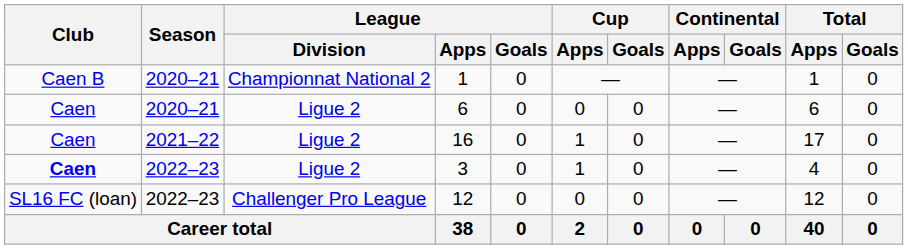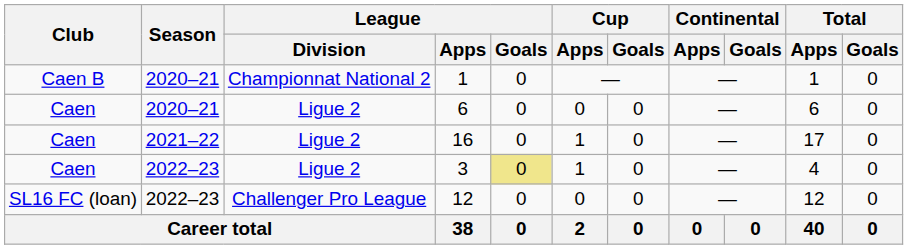(73, 169) bold -> (73, 169) normal
(521, 169) no background -> (521, 169) khaki background
